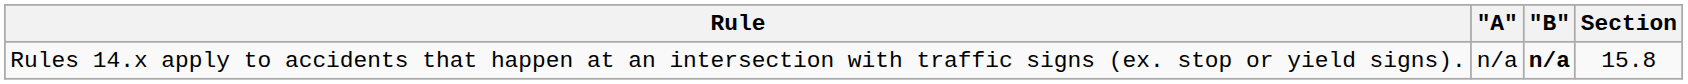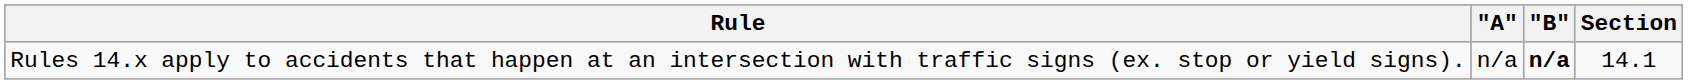(1629, 61) 15.8 -> (1629, 61) 14.1
